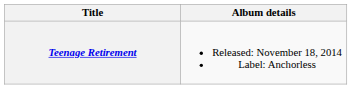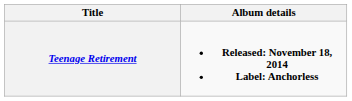(264, 59) normal -> (264, 65) bold
